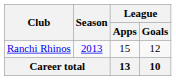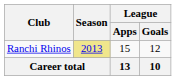(92, 49) no background -> (92, 49) khaki background
